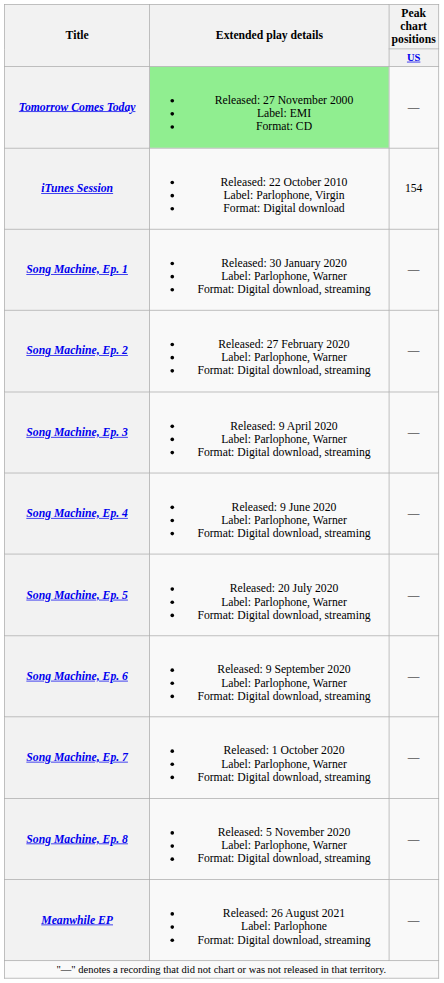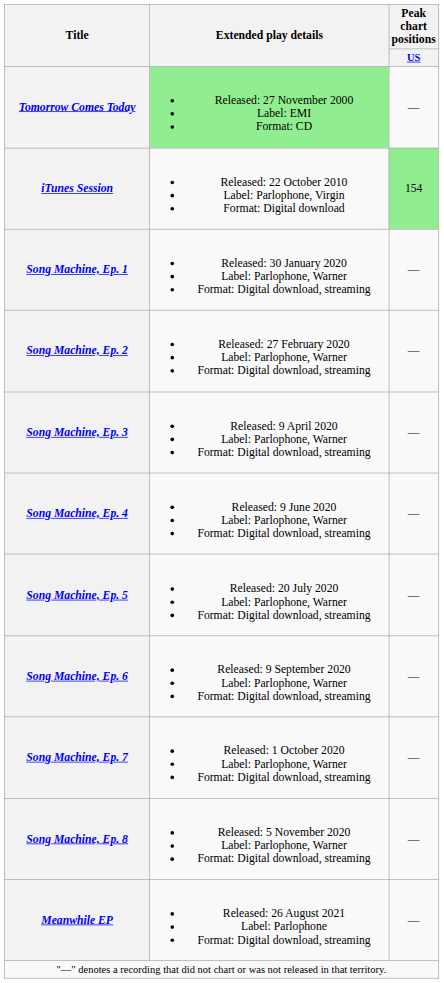(414, 188) no background -> (414, 188) lightgreen background
